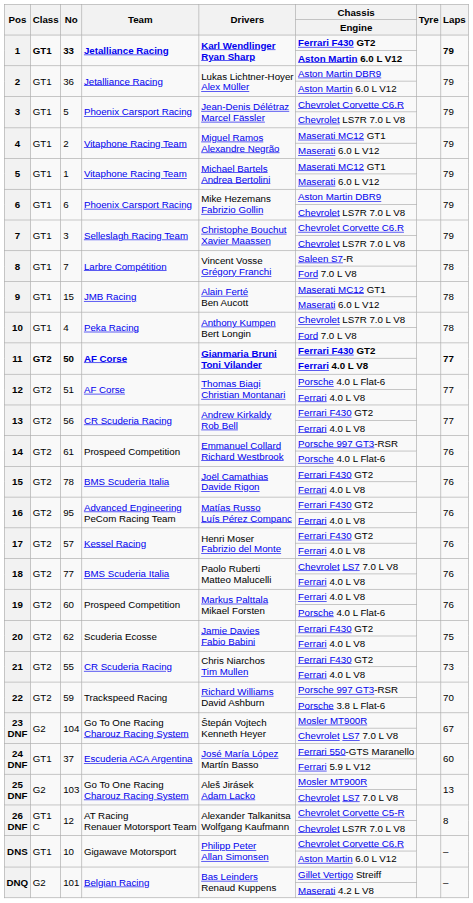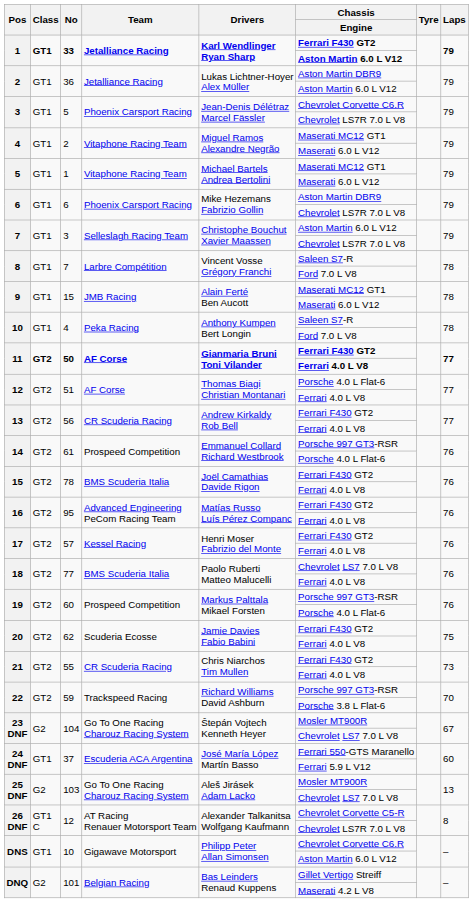(351, 228) Chevrolet Corvette C6.R -> (347, 228) Aston Martin 6.0 L V12
(352, 320) Chevrolet LS7R 7.0 L V8 -> (326, 320) Saleen S7-R
(332, 597) Ferrari 4.0 L V8 -> (348, 597) Porsche 997 GT3-RSR
